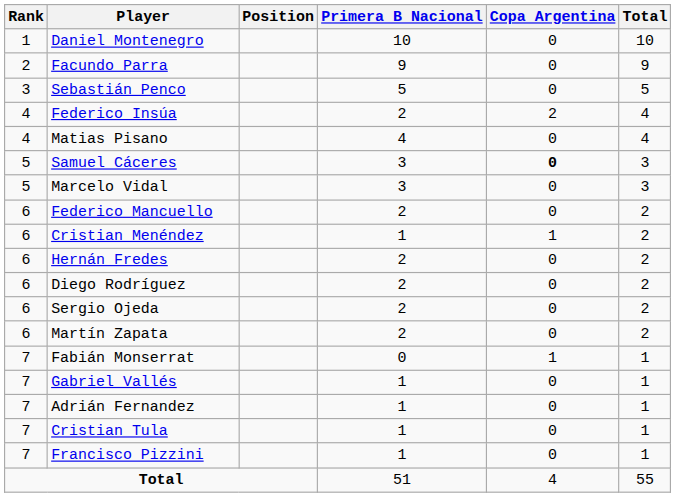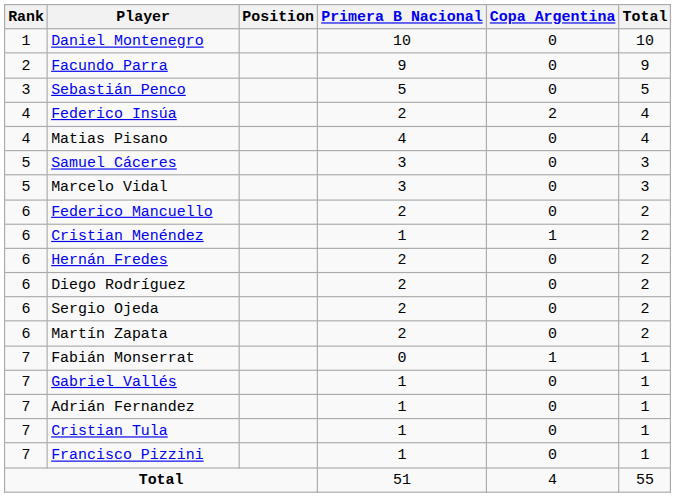(553, 163) bold -> (553, 163) normal
